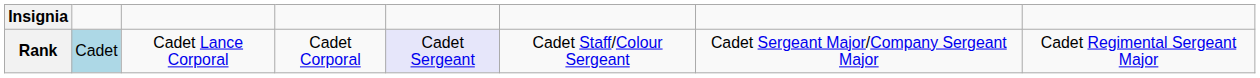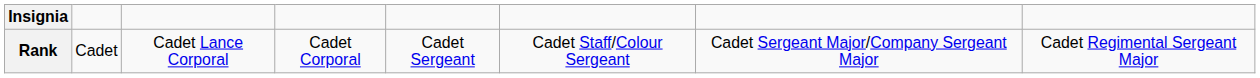(96, 51) lightblue background -> (96, 51) no background
(443, 51) lavender background -> (443, 51) no background
